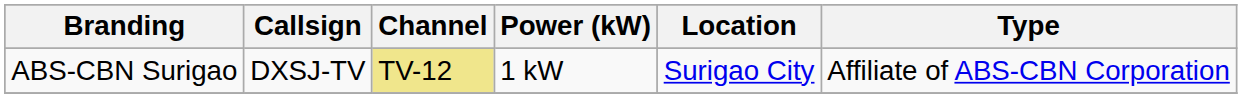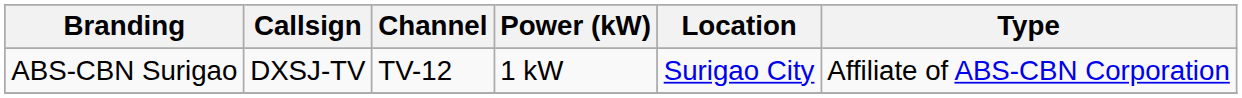(415, 70) khaki background -> (415, 70) no background
